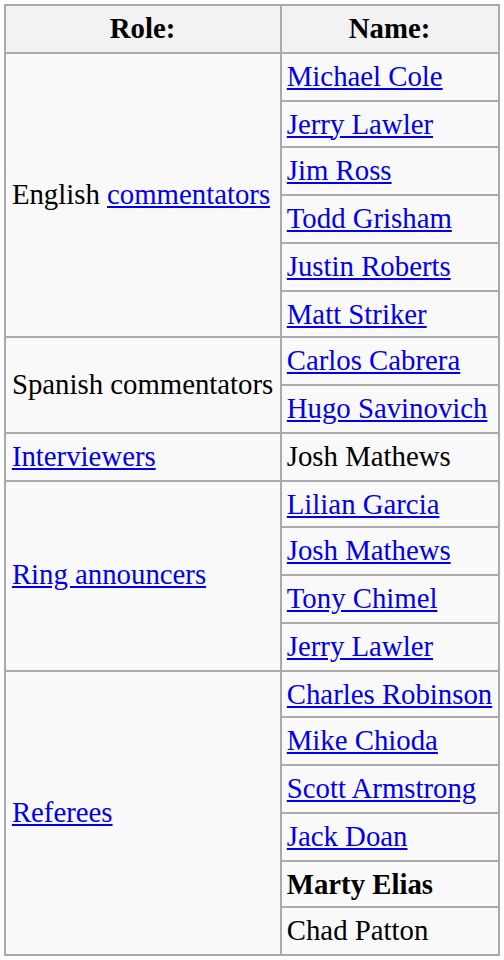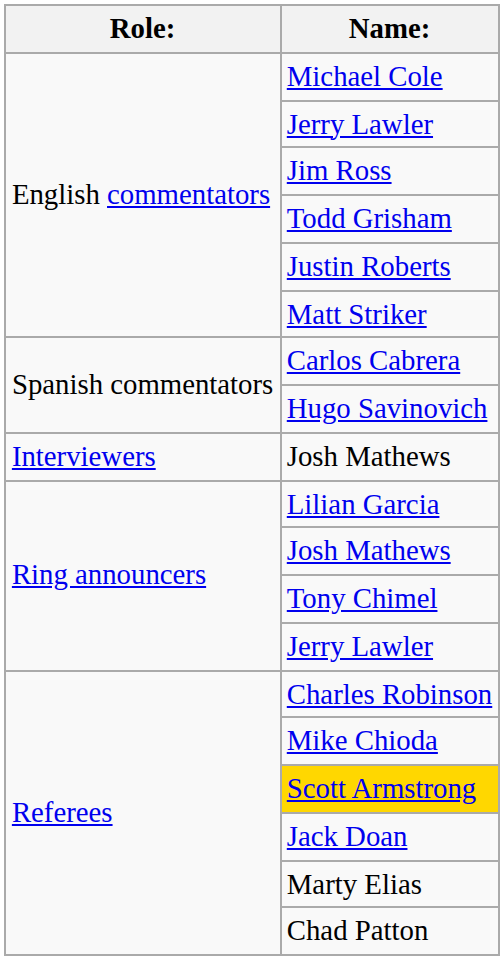(382, 788) no background -> (382, 788) gold background
(360, 883) bold -> (354, 883) normal
